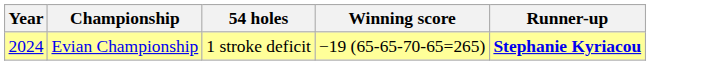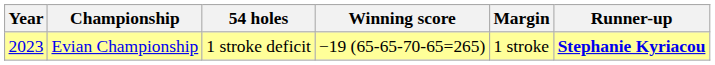+ column: (522, 18)
(26, 45) 2024 -> (26, 45) 2023
